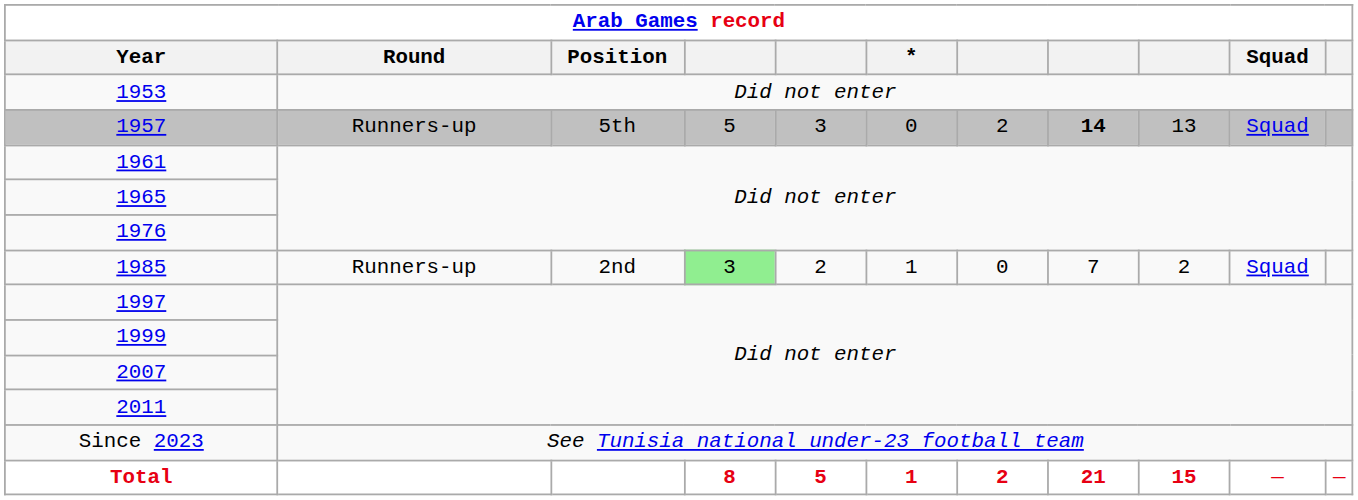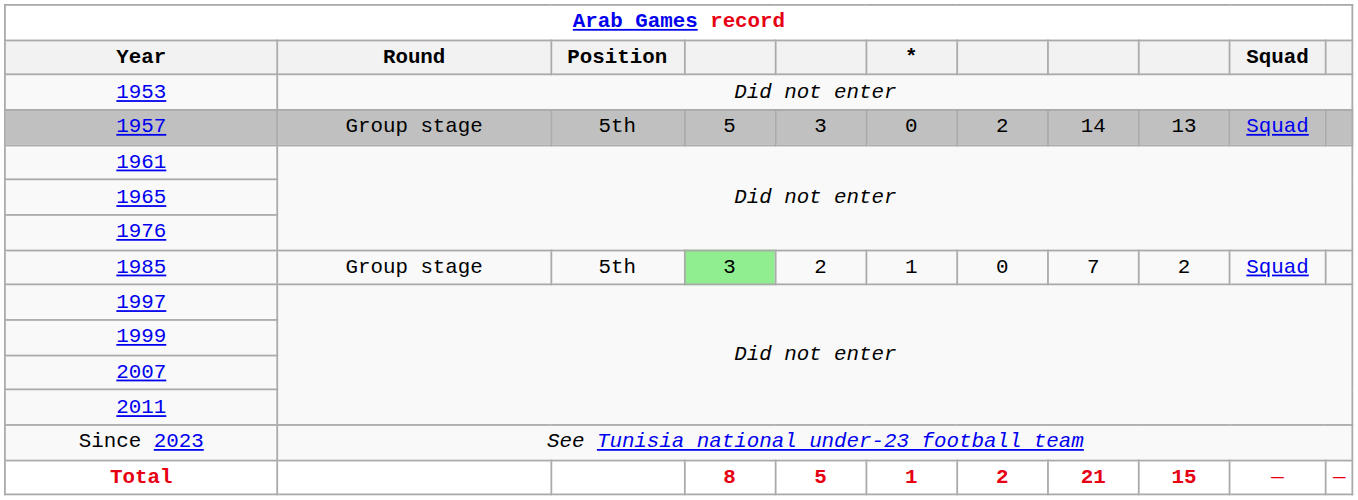(414, 127) Runners-up -> (414, 127) Group stage
(1093, 127) bold -> (1093, 127) normal
(414, 267) Runners-up -> (414, 267) Group stage
(617, 267) 2nd -> (617, 267) 5th
